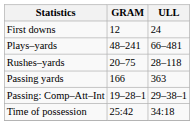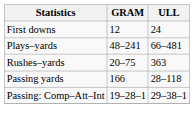(166, 62) 28–118 -> (158, 62) 363
(158, 79) 363 -> (166, 79) 28–118
- row: (47, 112)
